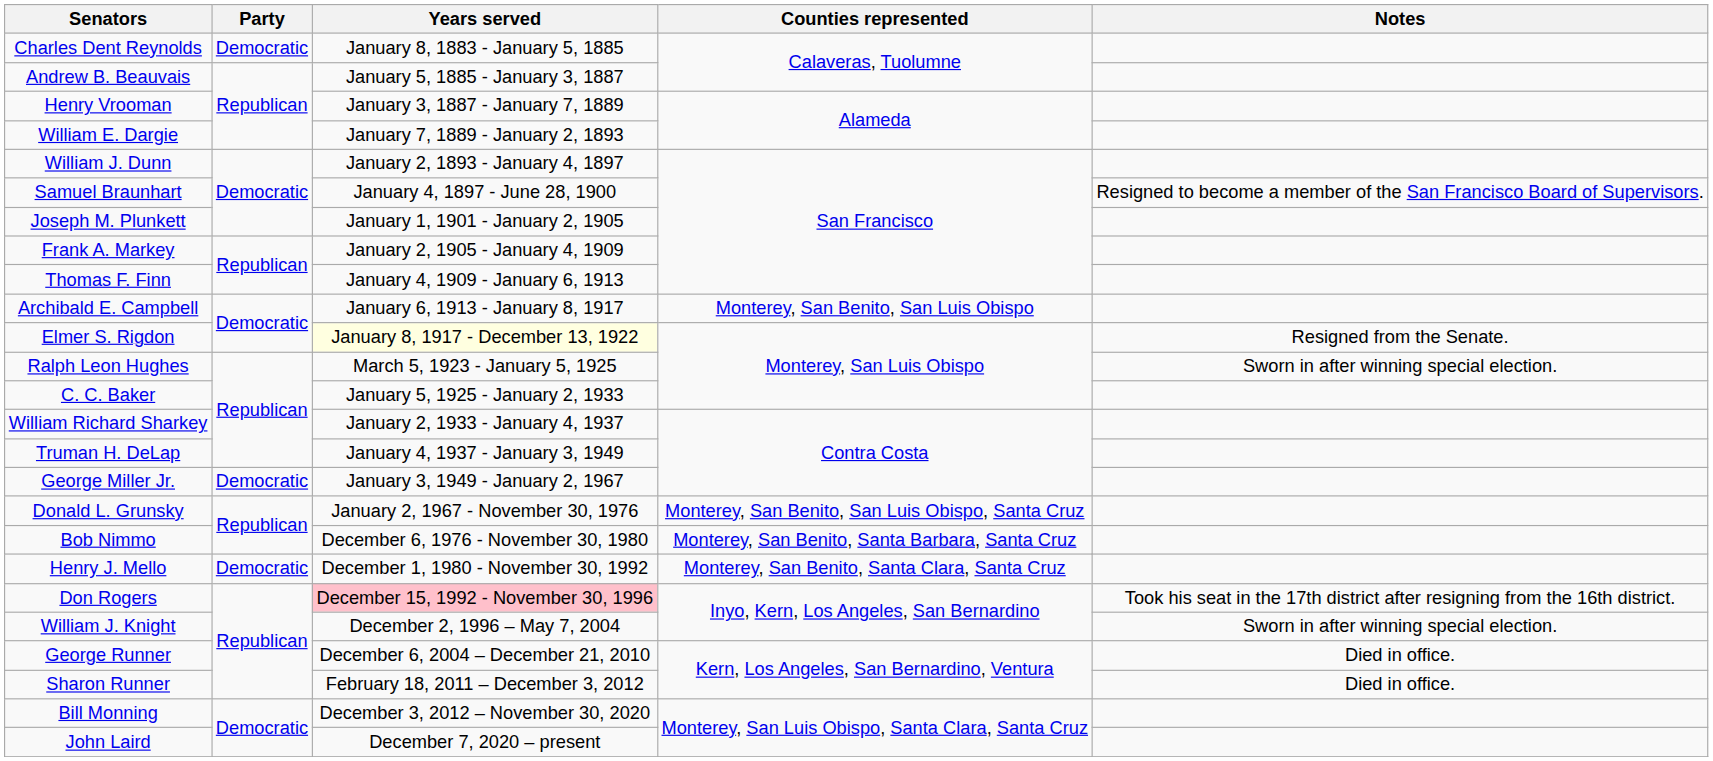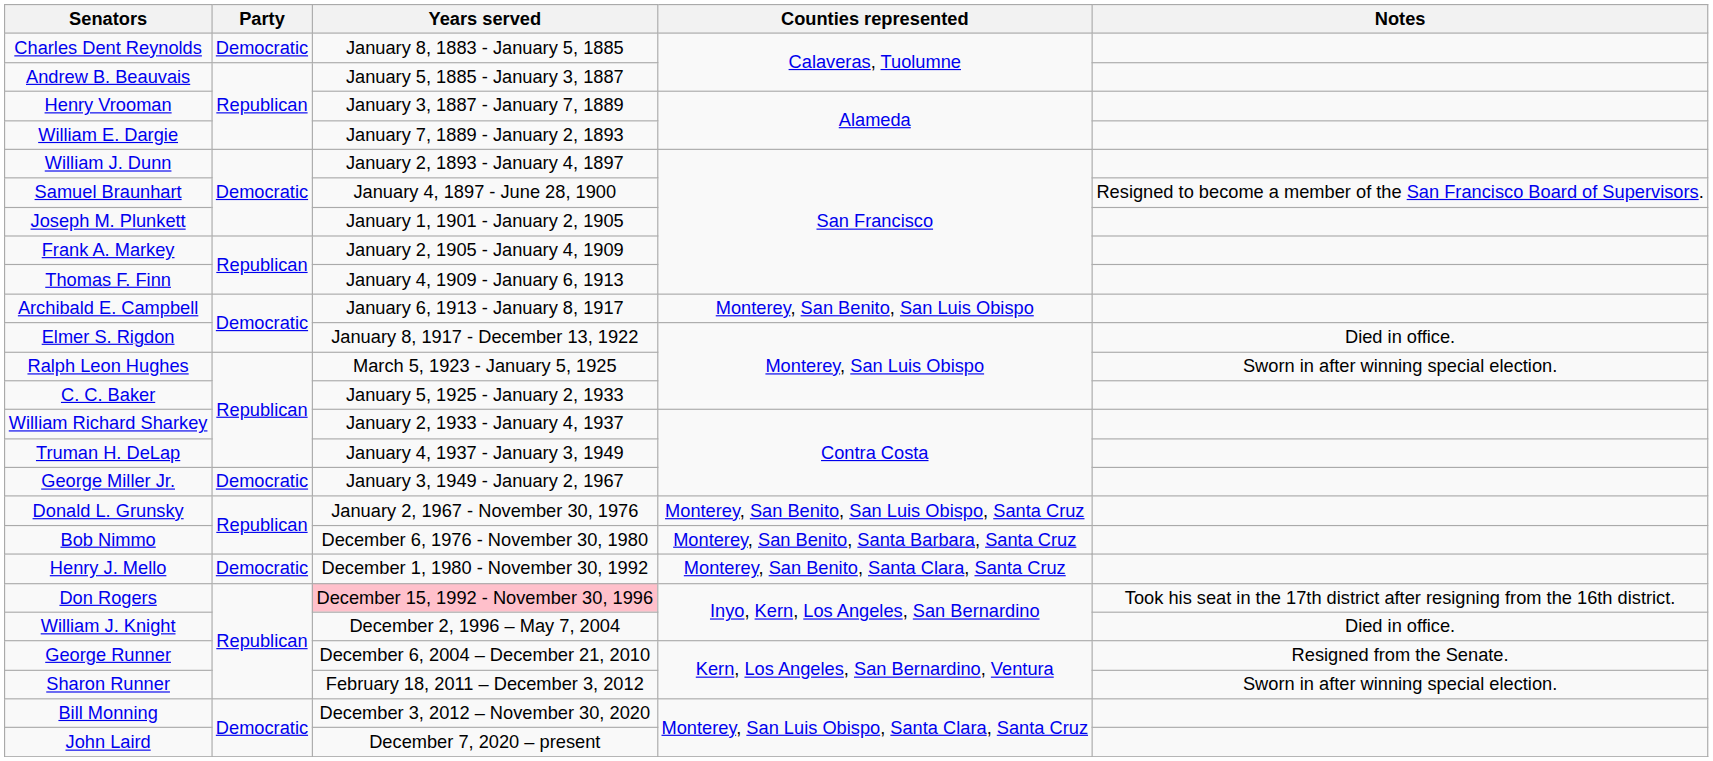(485, 337) lightyellow background -> (485, 337) no background
(1400, 337) Resigned from the Senate. -> (1400, 337) Died in office.
(1400, 626) Sworn in after winning special election. -> (1400, 626) Died in office.
(1400, 655) Died in office. -> (1400, 655) Resigned from the Senate.
(1400, 684) Died in office. -> (1400, 684) Sworn in after winning special election.
